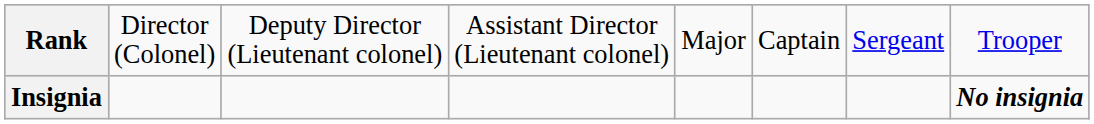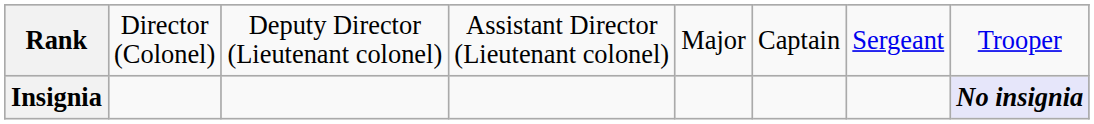(1020, 97) no background -> (1020, 97) lavender background
